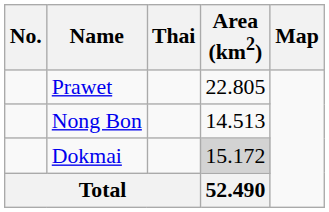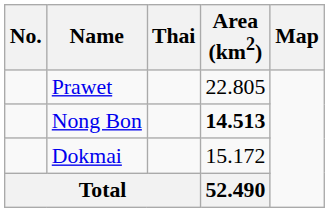(235, 121) normal -> (235, 121) bold
(235, 156) lightgrey background -> (235, 156) no background
